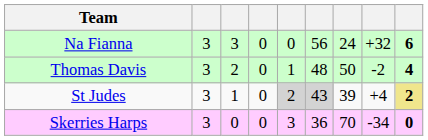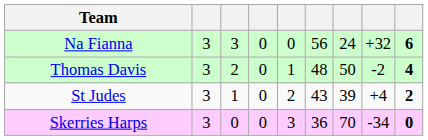(291, 95) lightgrey background -> (291, 95) no background
(319, 95) lightgrey background -> (319, 95) no background
(409, 95) khaki background -> (409, 95) no background
